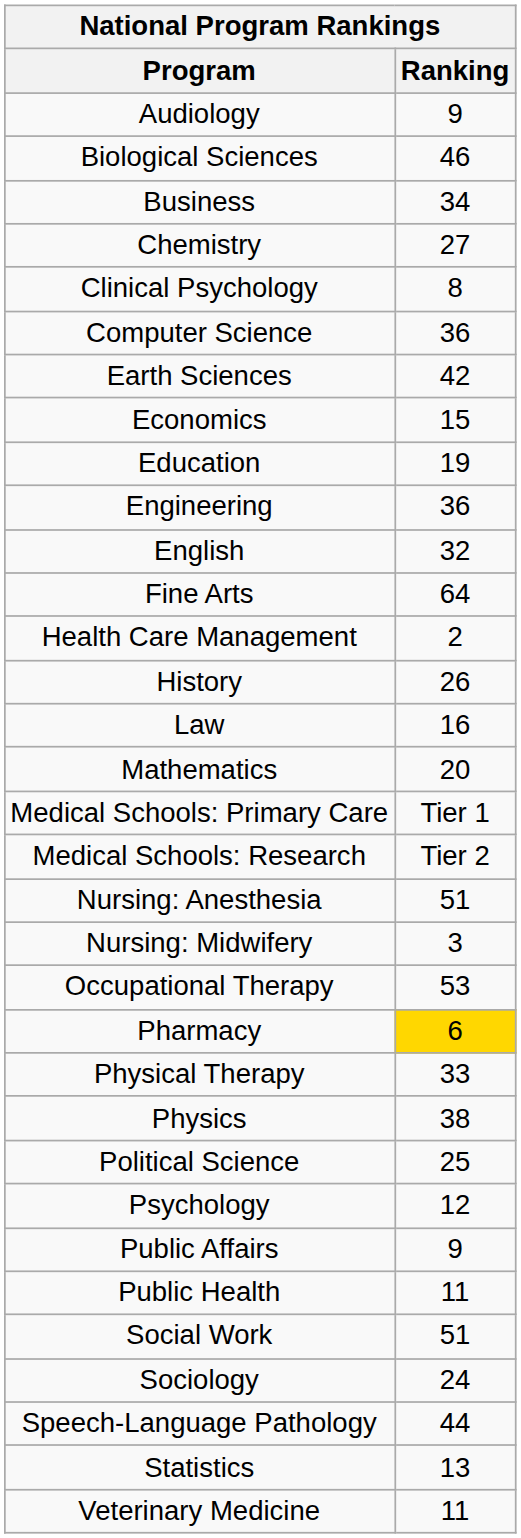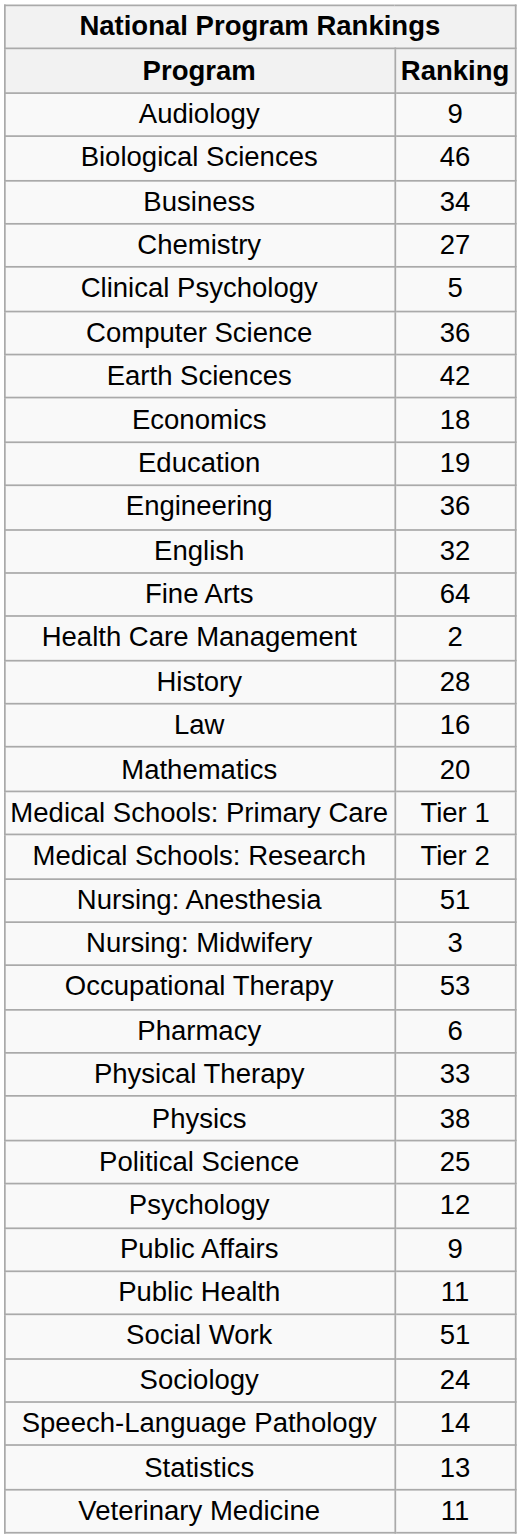(455, 288) 8 -> (455, 288) 5
(455, 419) 15 -> (455, 419) 18
(455, 681) 26 -> (455, 681) 28
(455, 1030) gold background -> (455, 1030) no background
(455, 1423) 44 -> (455, 1423) 14
